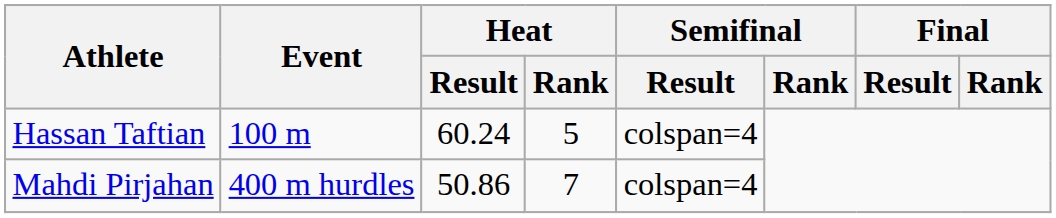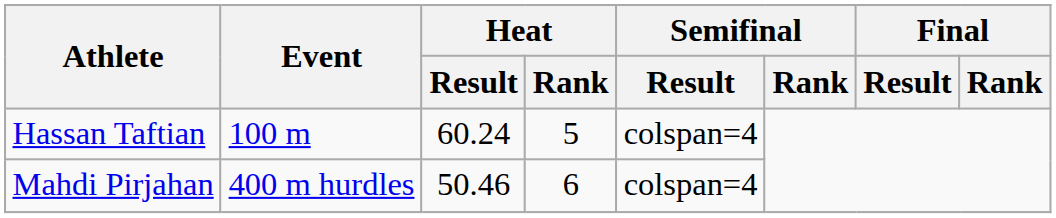(474, 184) 50.86 -> (474, 184) 50.46
(571, 184) 7 -> (571, 184) 6
